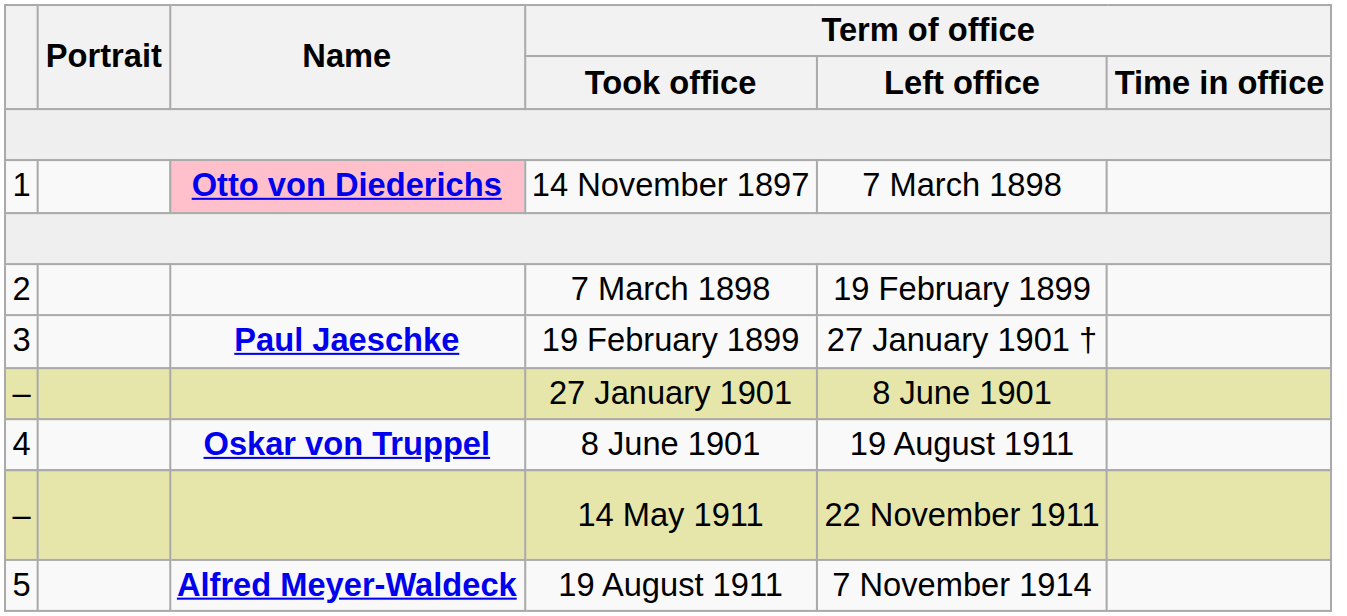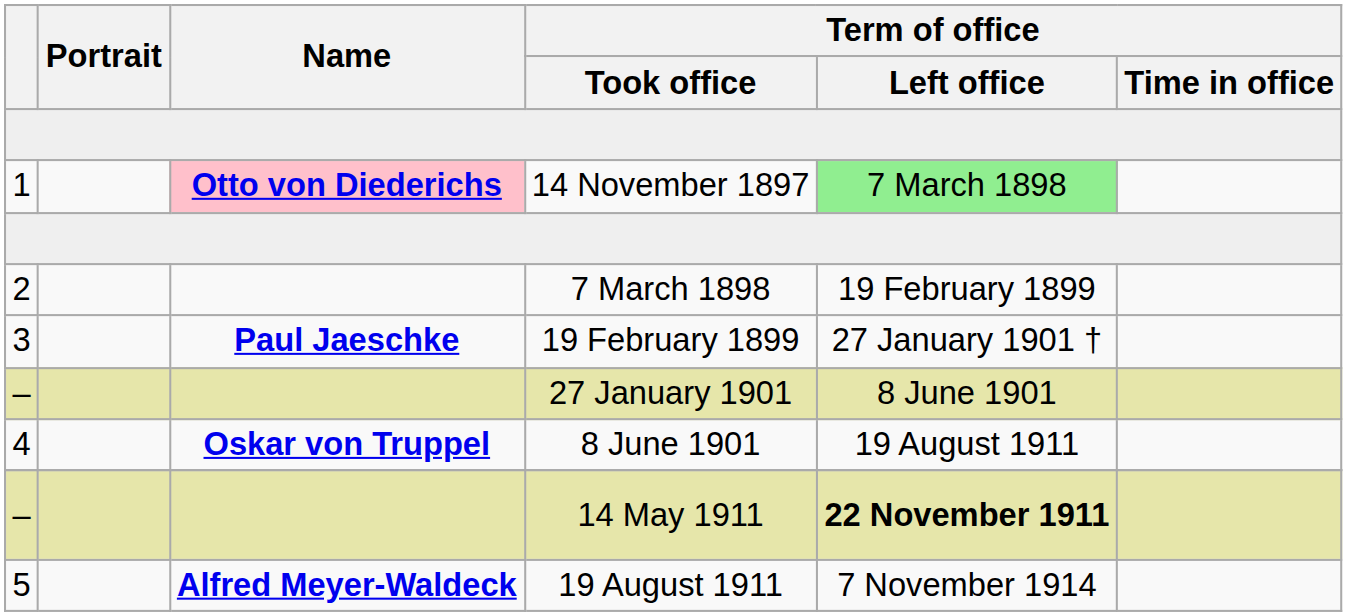(962, 185) no background -> (967, 185) lightgreen background
(962, 514) normal -> (967, 514) bold
